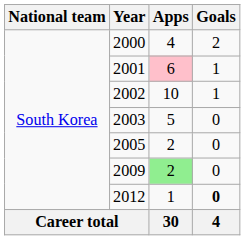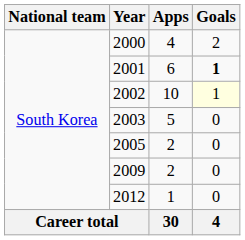(171, 68) pink background -> (171, 68) no background
(216, 68) normal -> (216, 68) bold
(216, 94) no background -> (216, 94) lightyellow background
(171, 171) lightgreen background -> (171, 171) no background
(216, 196) bold -> (216, 196) normal
